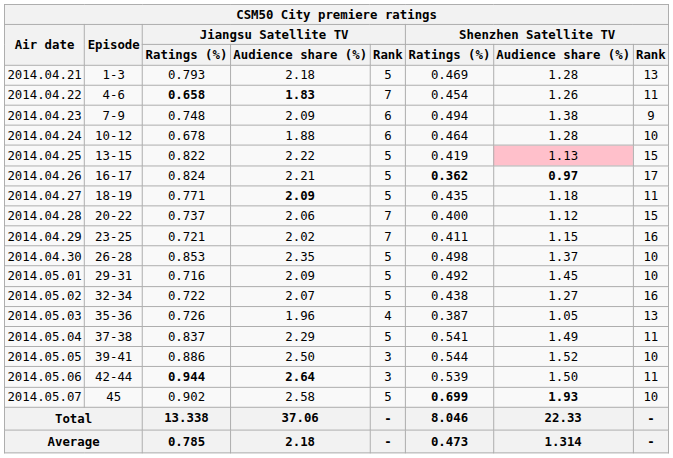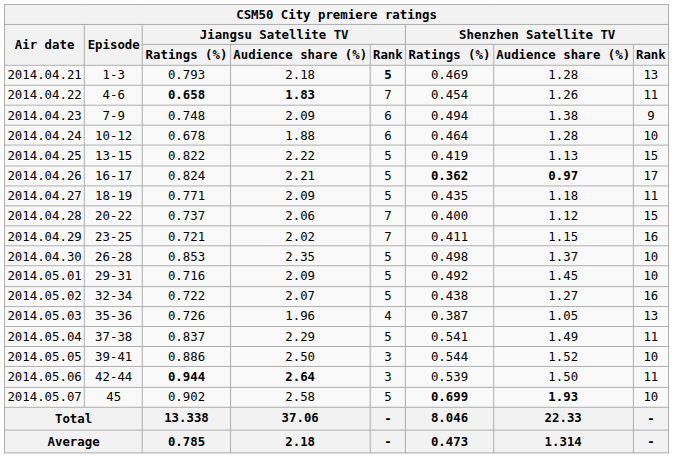(388, 75) normal -> (388, 75) bold
(563, 155) pink background -> (563, 155) no background
(300, 196) bold -> (300, 196) normal
